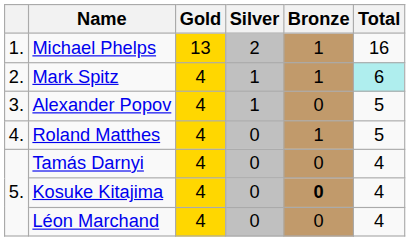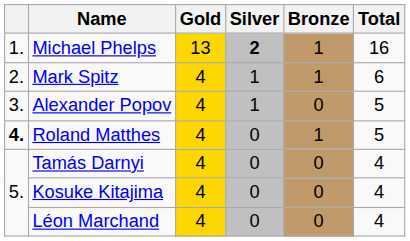(255, 47) normal -> (255, 47) bold
(379, 76) paleturquoise background -> (379, 76) no background
(16, 134) normal -> (16, 134) bold
(319, 192) bold -> (319, 192) normal
